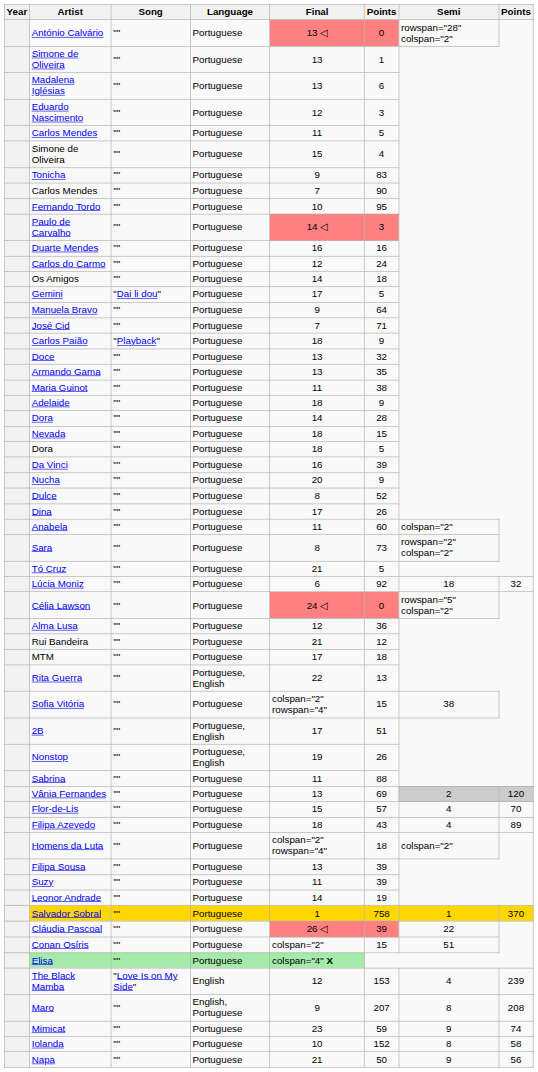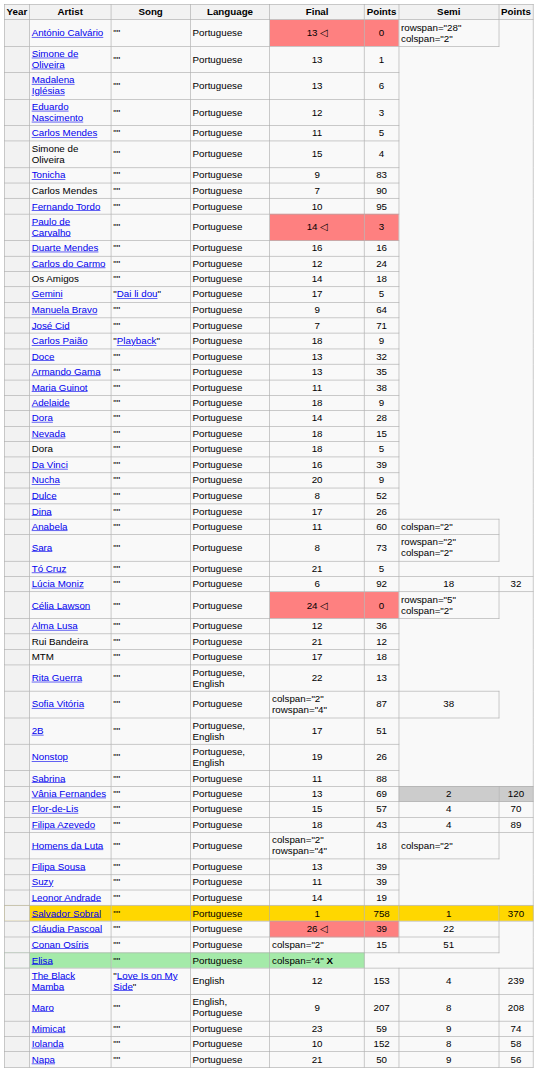(382, 704) 15 -> (382, 704) 87
